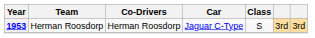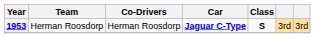(214, 26) normal -> (215, 26) bold
(259, 26) normal -> (262, 26) bold
